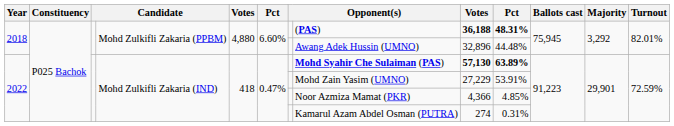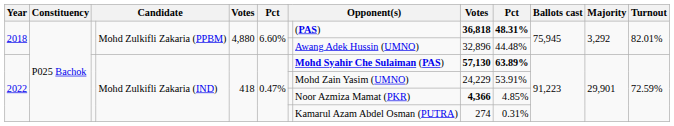(477, 29) 36,188 -> (477, 29) 36,818
(477, 80) 27,229 -> (477, 80) 24,229
(479, 96) normal -> (479, 96) bold
